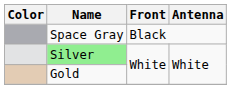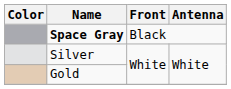(87, 34) normal -> (87, 34) bold
(72, 54) lightgreen background -> (72, 54) no background
